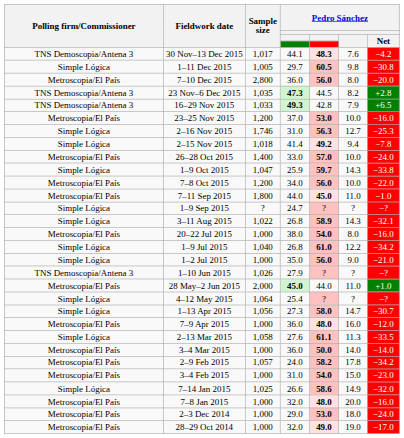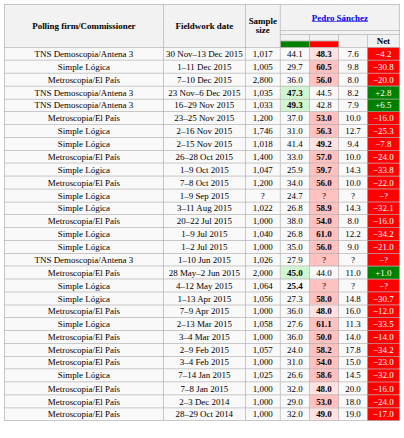- row: (204, 196)
(295, 299) normal -> (295, 286) bold
(353, 312) 14.7 -> (353, 299) 14.8
(353, 389) 14.9 -> (353, 376) 14.5
